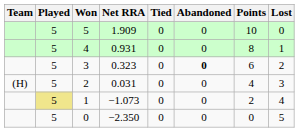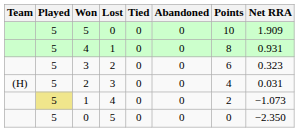columns swapped: (281, 13) <-> (124, 13)
(204, 65) bold -> (182, 65) normal
